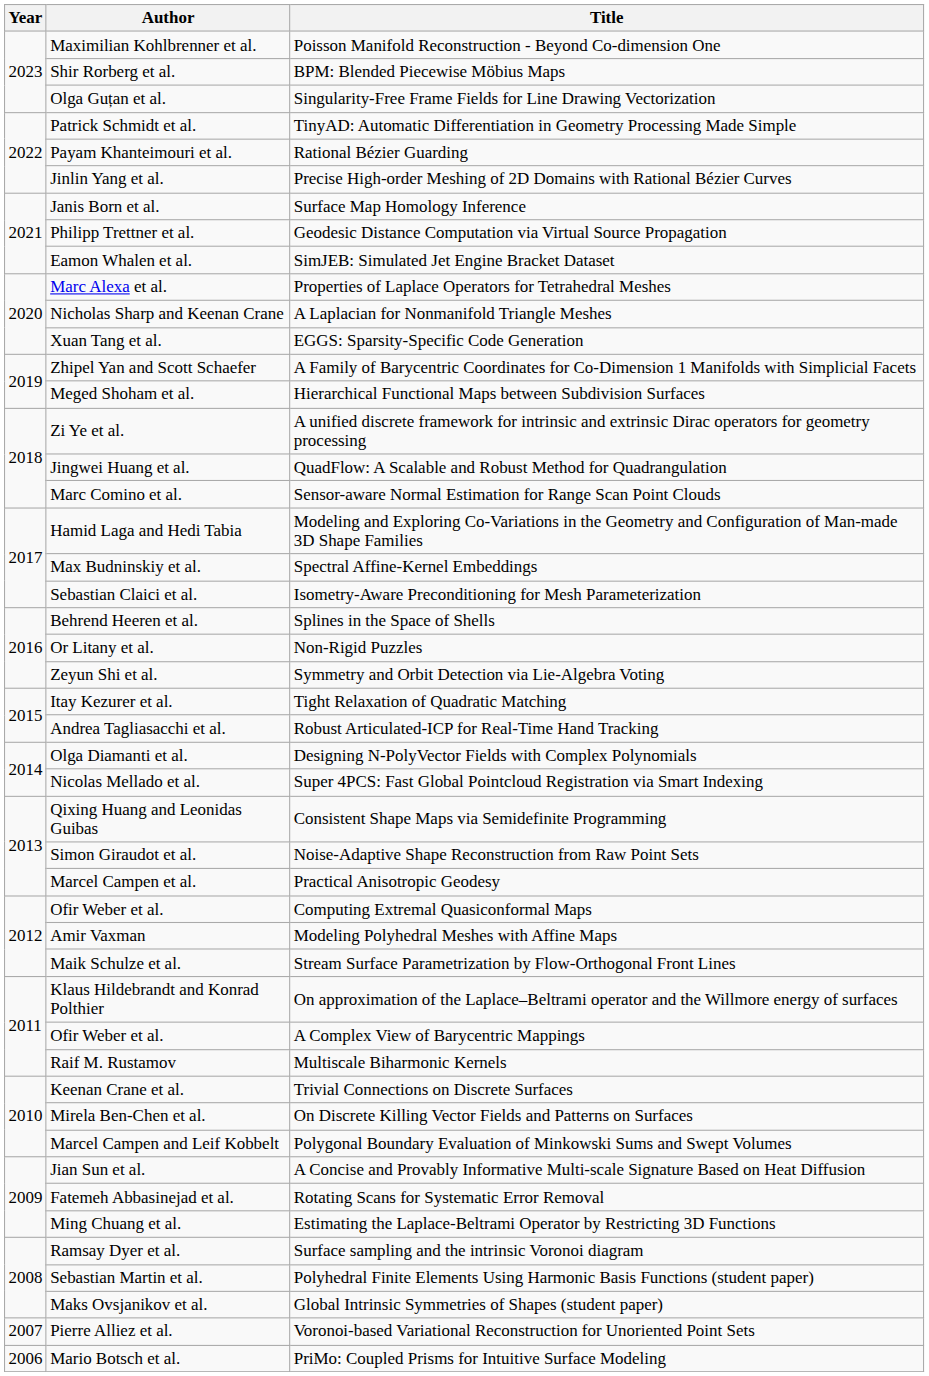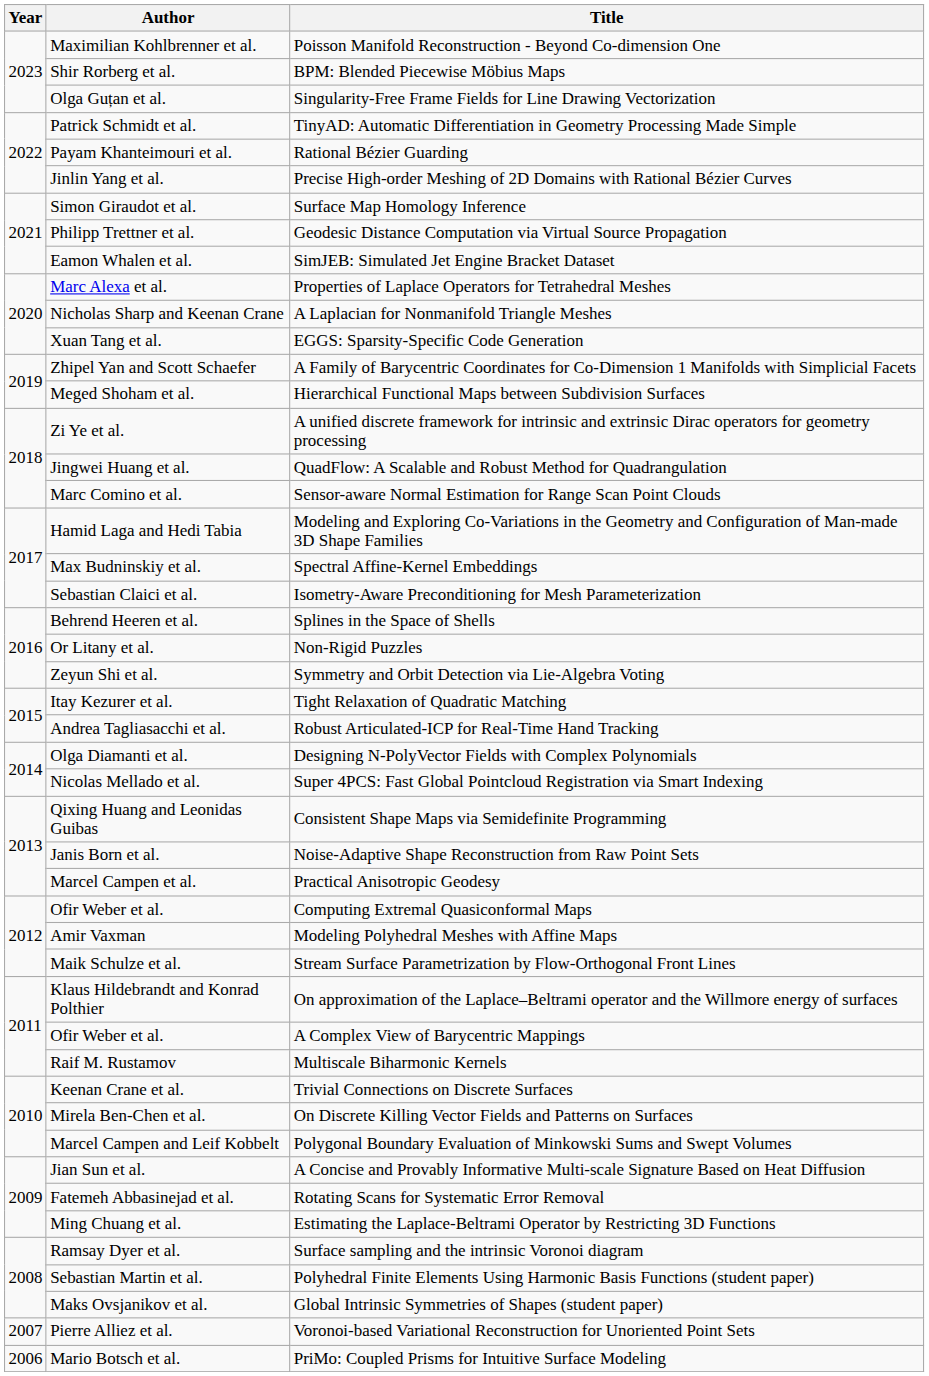(105, 206) Janis Born et al. -> (123, 206) Simon Giraudot et al.
(123, 855) Simon Giraudot et al. -> (105, 855) Janis Born et al.
